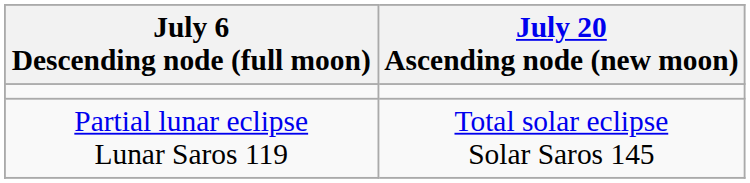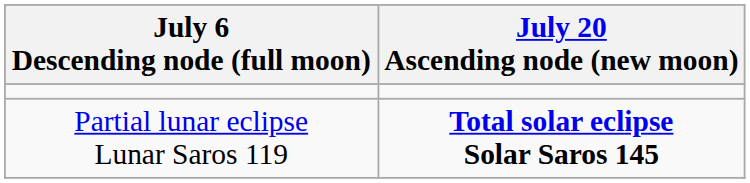(561, 137) normal -> (561, 137) bold
